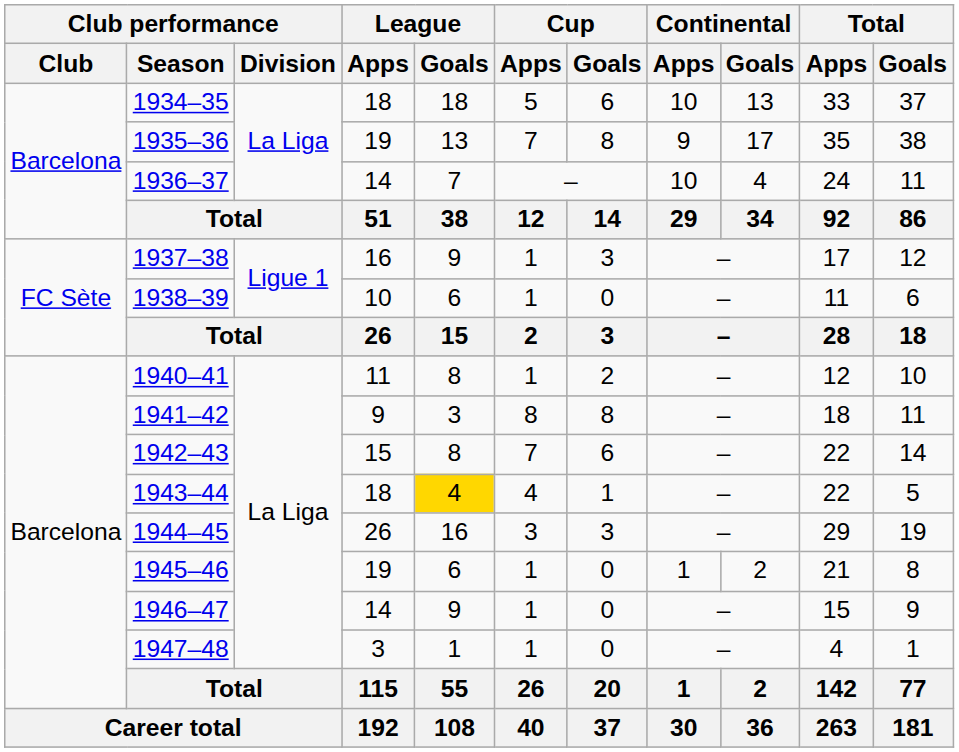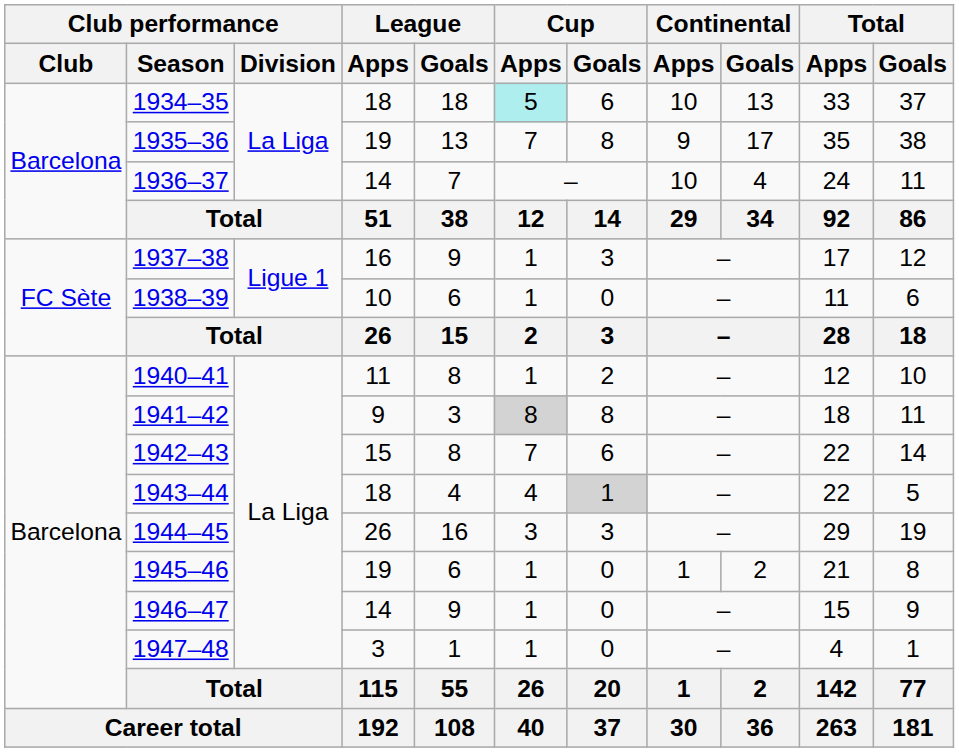(531, 102) no background -> (531, 102) paleturquoise background
(531, 414) no background -> (531, 414) lightgrey background
(454, 492) gold background -> (454, 492) no background
(607, 492) no background -> (607, 492) lightgrey background
